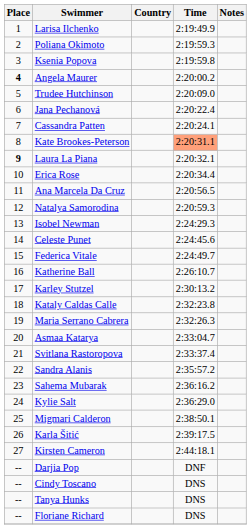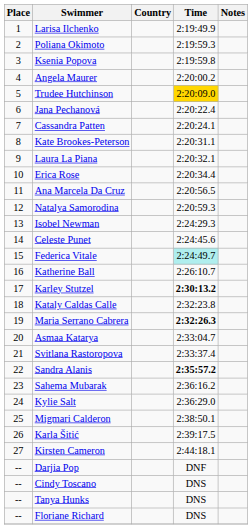(18, 77) bold -> (18, 77) normal
(195, 93) no background -> (196, 93) gold background
(195, 142) lightsalmon background -> (196, 142) no background
(18, 158) bold -> (18, 158) normal
(195, 256) no background -> (196, 256) paleturquoise background
(195, 288) normal -> (196, 288) bold
(195, 321) normal -> (196, 321) bold
(195, 369) normal -> (196, 369) bold
